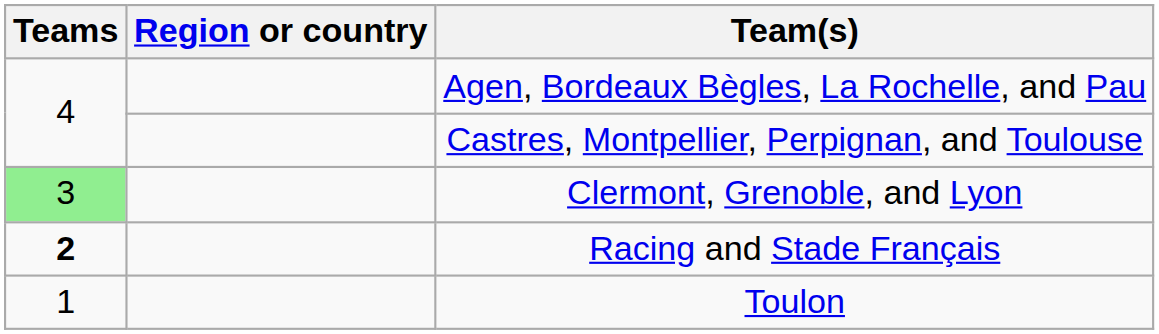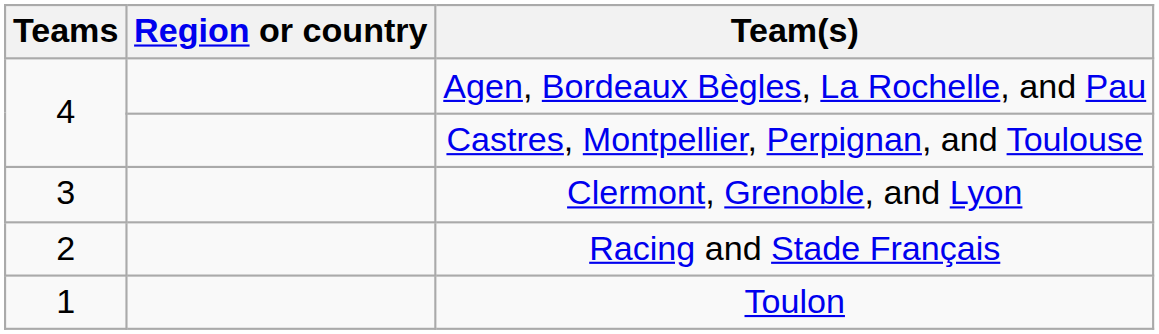(66, 193) lightgreen background -> (66, 193) no background
(66, 247) bold -> (66, 247) normal
